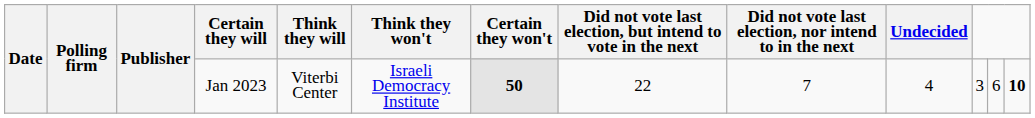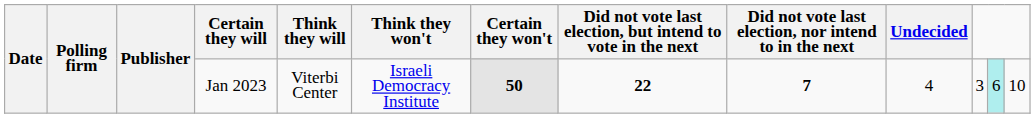(643, 85) normal -> (643, 85) bold
(807, 85) normal -> (807, 85) bold
(996, 85) no background -> (996, 85) paleturquoise background
(1017, 85) bold -> (1017, 85) normal
